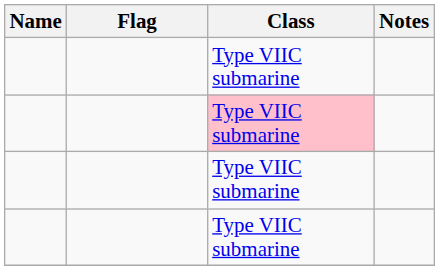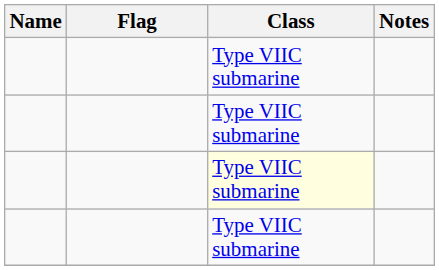(257, 122) pink background -> (257, 122) no background
(257, 179) no background -> (257, 179) lightyellow background
